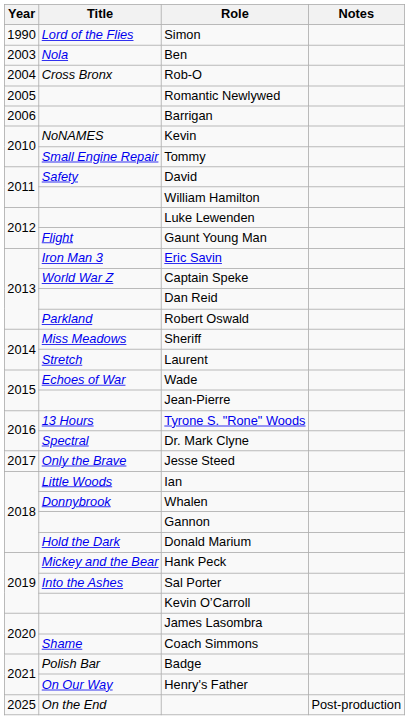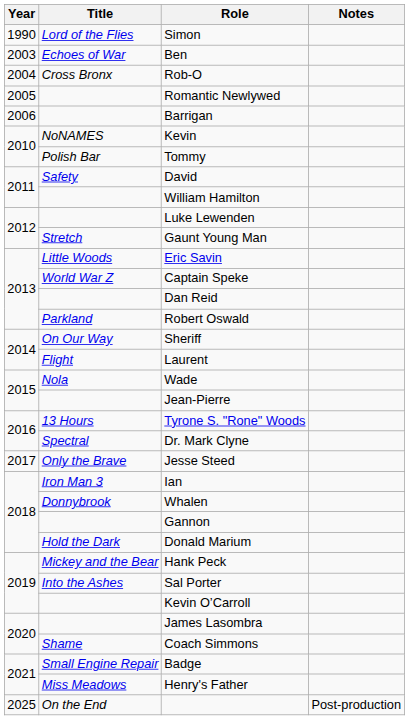(55, 55) Nola -> (84, 55) Echoes of War
(100, 156) Small Engine Repair -> (71, 156) Polish Bar
(57, 237) Flight -> (62, 237) Stretch
(72, 258) Iron Man 3 -> (77, 258) Little Woods
(84, 339) Miss Meadows -> (77, 339) On Our Way
(62, 359) Stretch -> (57, 359) Flight
(84, 380) Echoes of War -> (55, 380) Nola
(77, 481) Little Woods -> (72, 481) Iron Man 3
(71, 664) Polish Bar -> (100, 664) Small Engine Repair
(77, 684) On Our Way -> (84, 684) Miss Meadows
